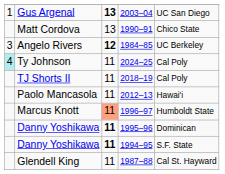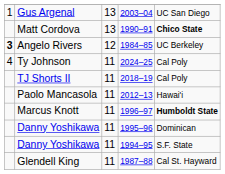(110, 12) bold -> (110, 12) normal
(178, 29) normal -> (179, 29) bold
(10, 45) normal -> (10, 45) bold
(110, 45) bold -> (110, 45) normal
(10, 62) paleturquoise background -> (10, 62) no background
(110, 111) lightsalmon background -> (110, 111) no background
(185, 112) normal -> (187, 112) bold
(110, 128) bold -> (110, 128) normal
(110, 144) bold -> (110, 144) normal
